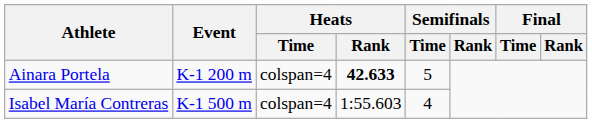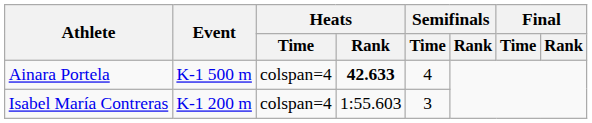(214, 75) K-1 200 m -> (214, 75) K-1 500 m
(428, 75) 5 -> (428, 75) 4
(214, 103) K-1 500 m -> (214, 103) K-1 200 m
(428, 103) 4 -> (428, 103) 3
